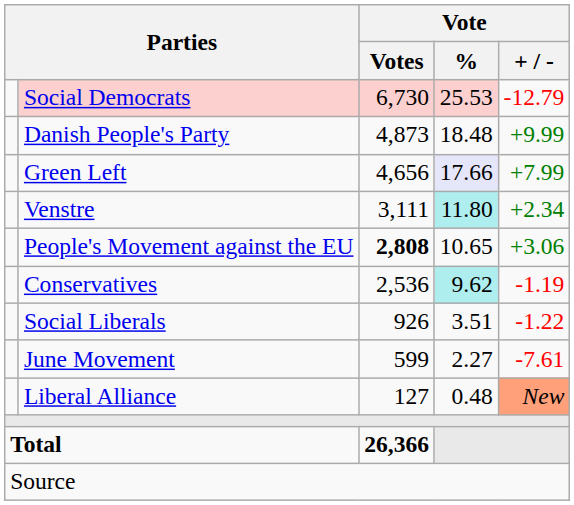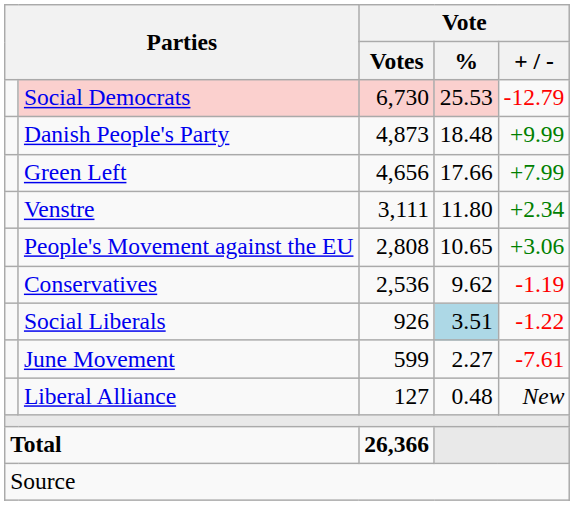(466, 172) lavender background -> (466, 172) no background
(467, 209) paleturquoise background -> (467, 209) no background
(403, 246) bold -> (403, 246) normal
(472, 284) paleturquoise background -> (472, 284) no background
(472, 321) no background -> (472, 321) lightblue background
(543, 396) lightsalmon background -> (543, 396) no background
